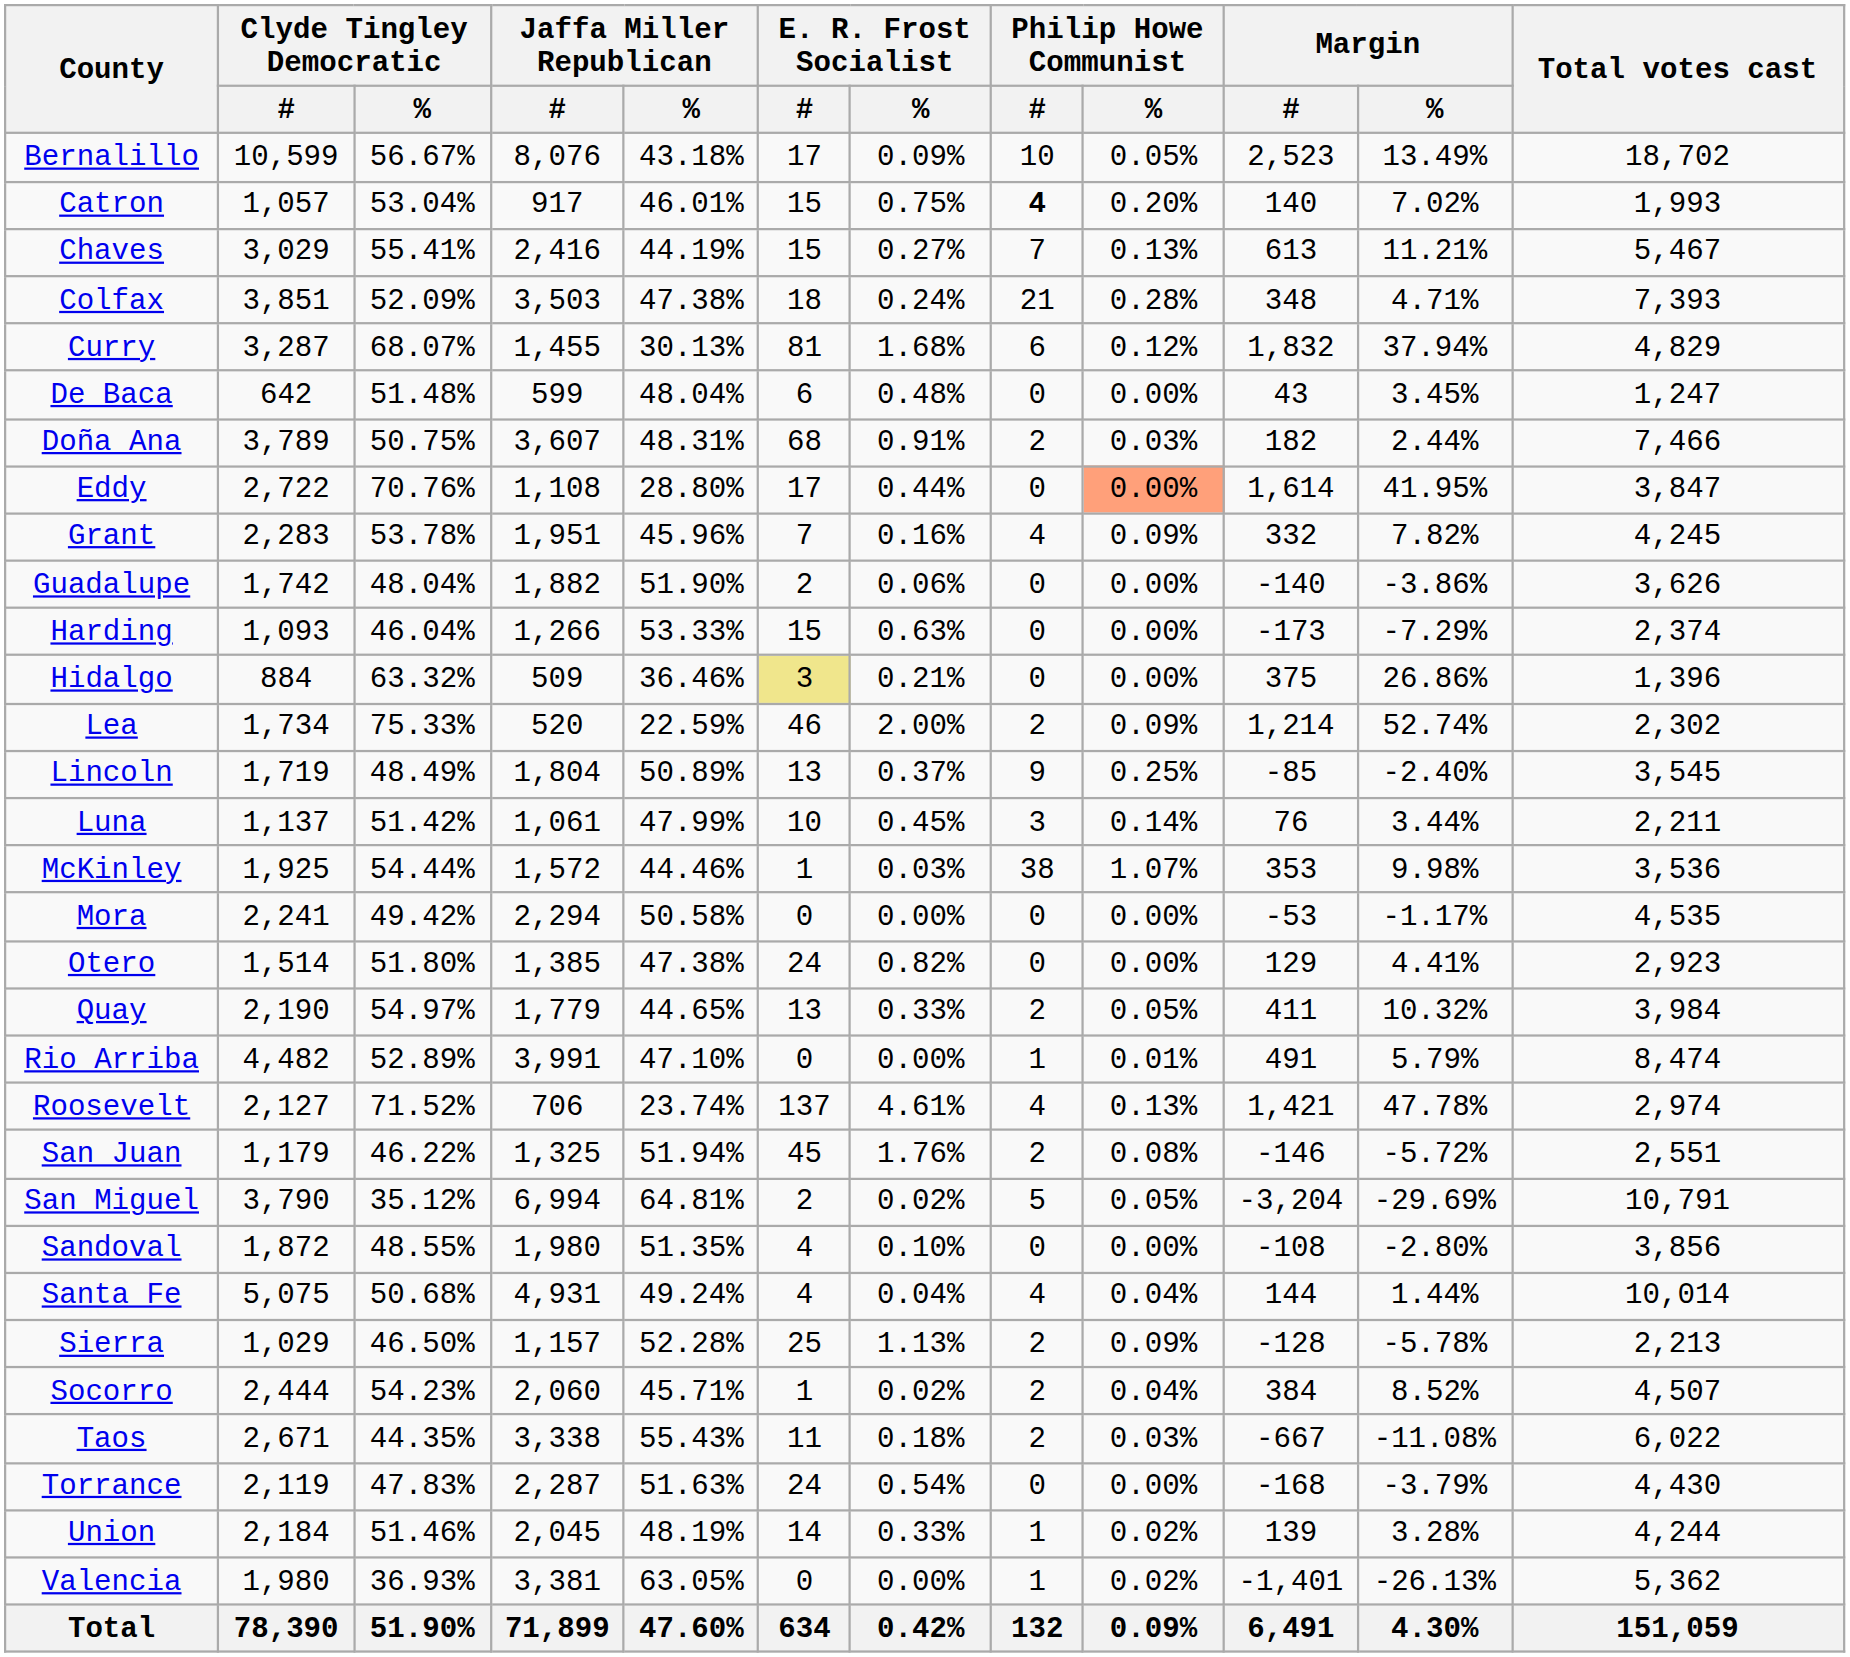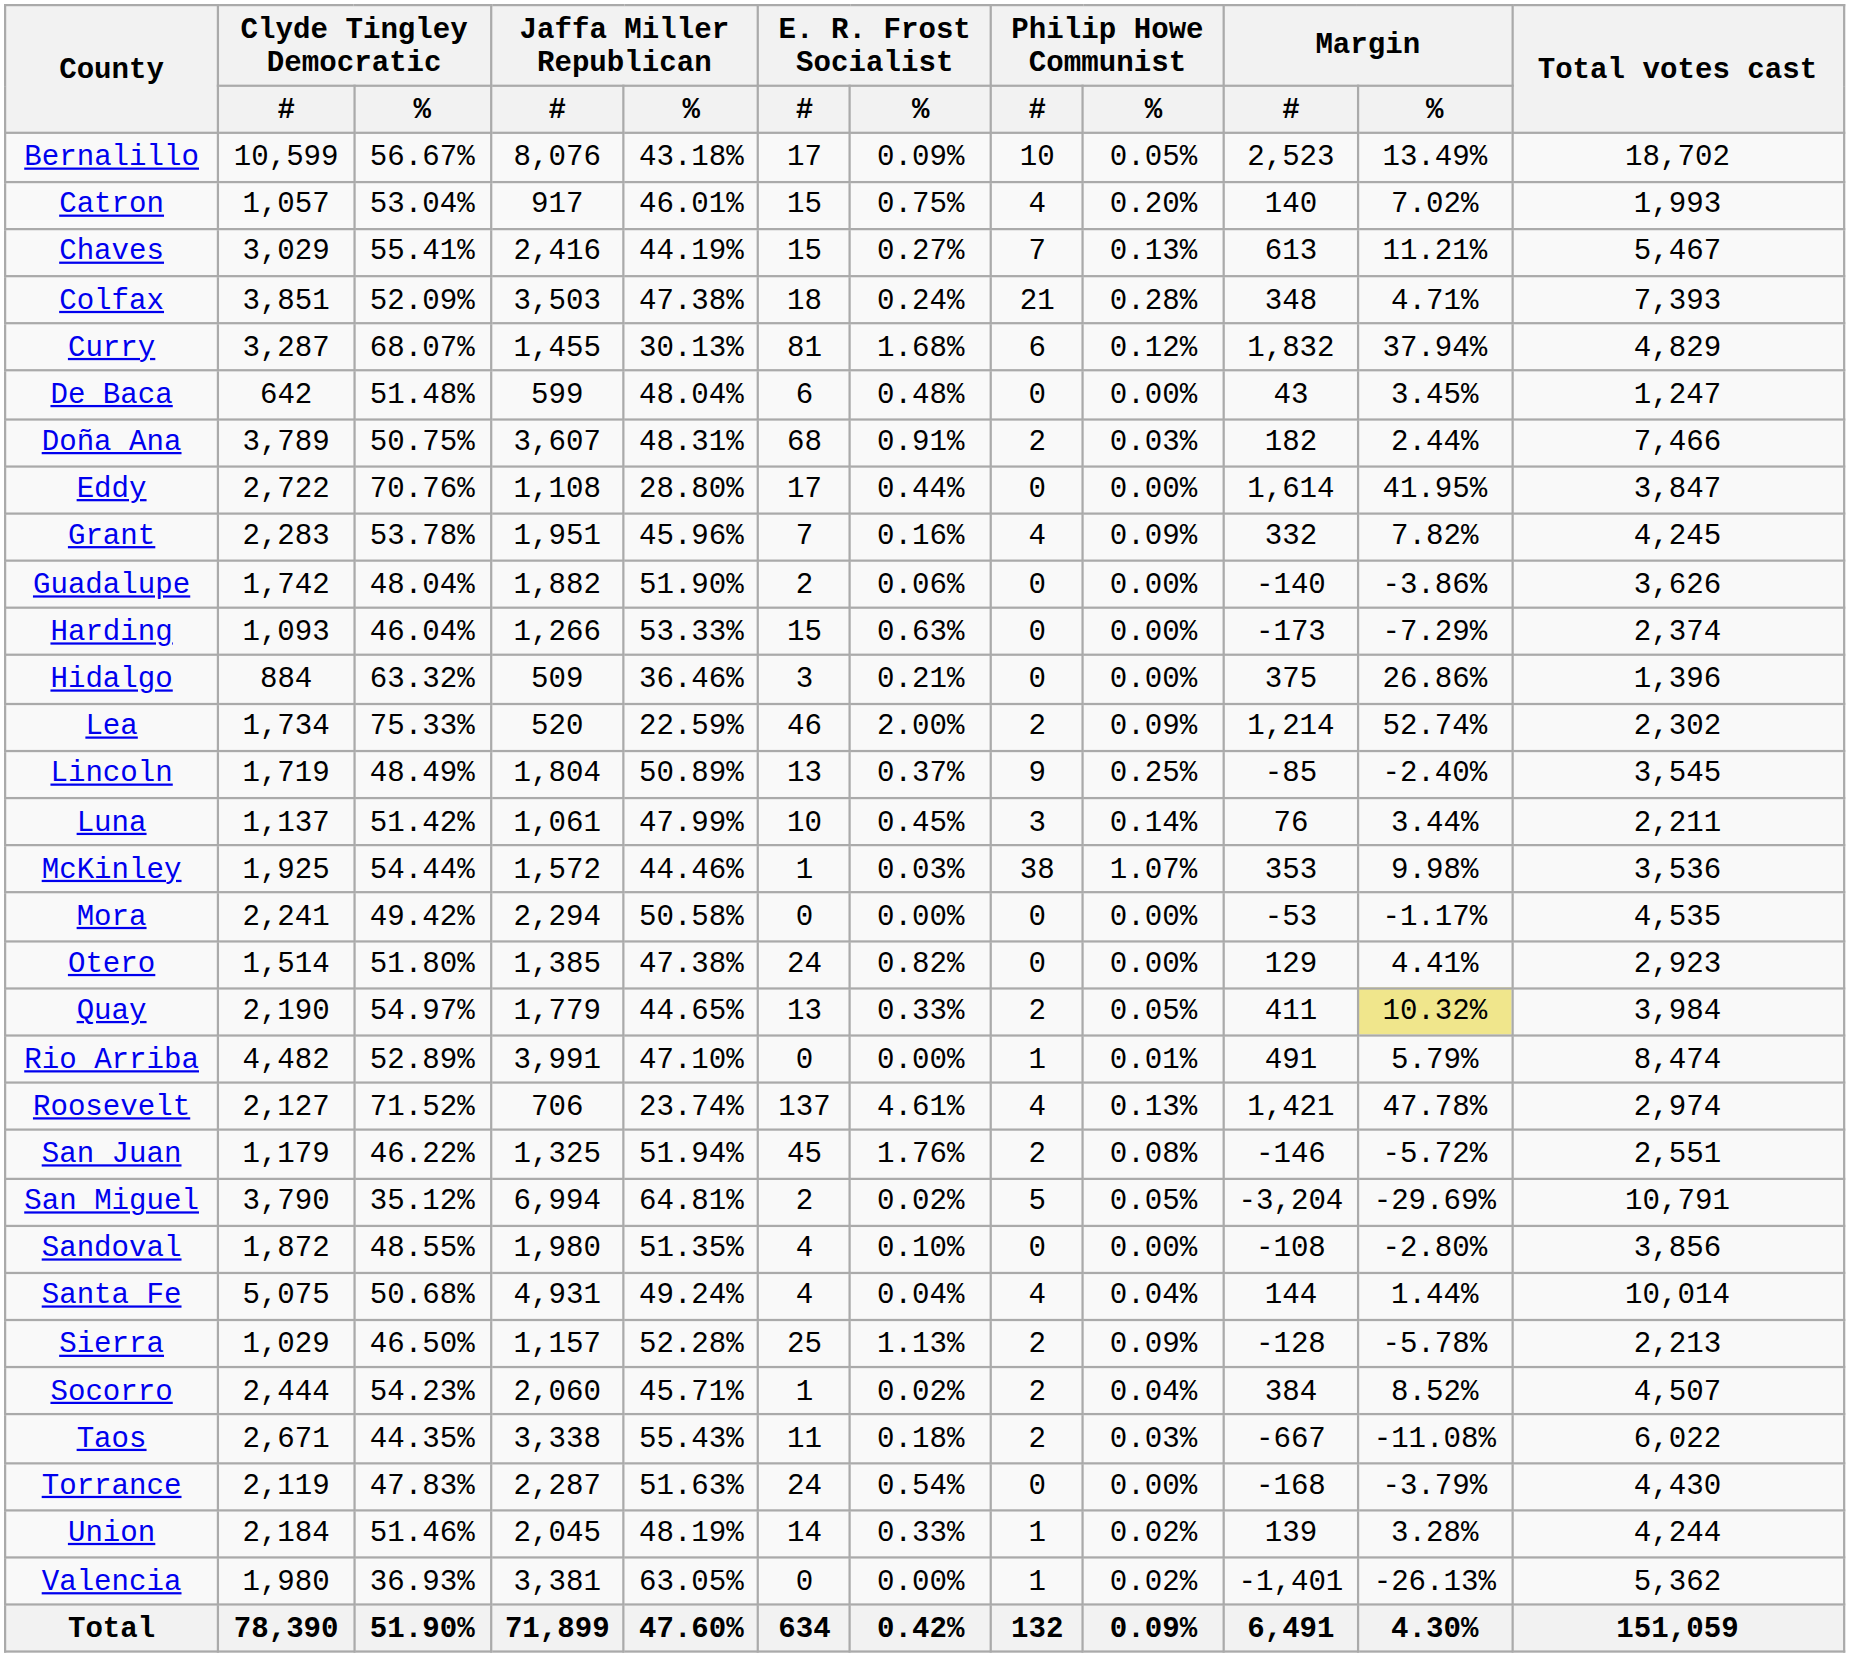(1037, 205) bold -> (1037, 205) normal
(1154, 490) lightsalmon background -> (1154, 490) no background
(804, 679) khaki background -> (804, 679) no background
(1435, 1012) no background -> (1435, 1012) khaki background
